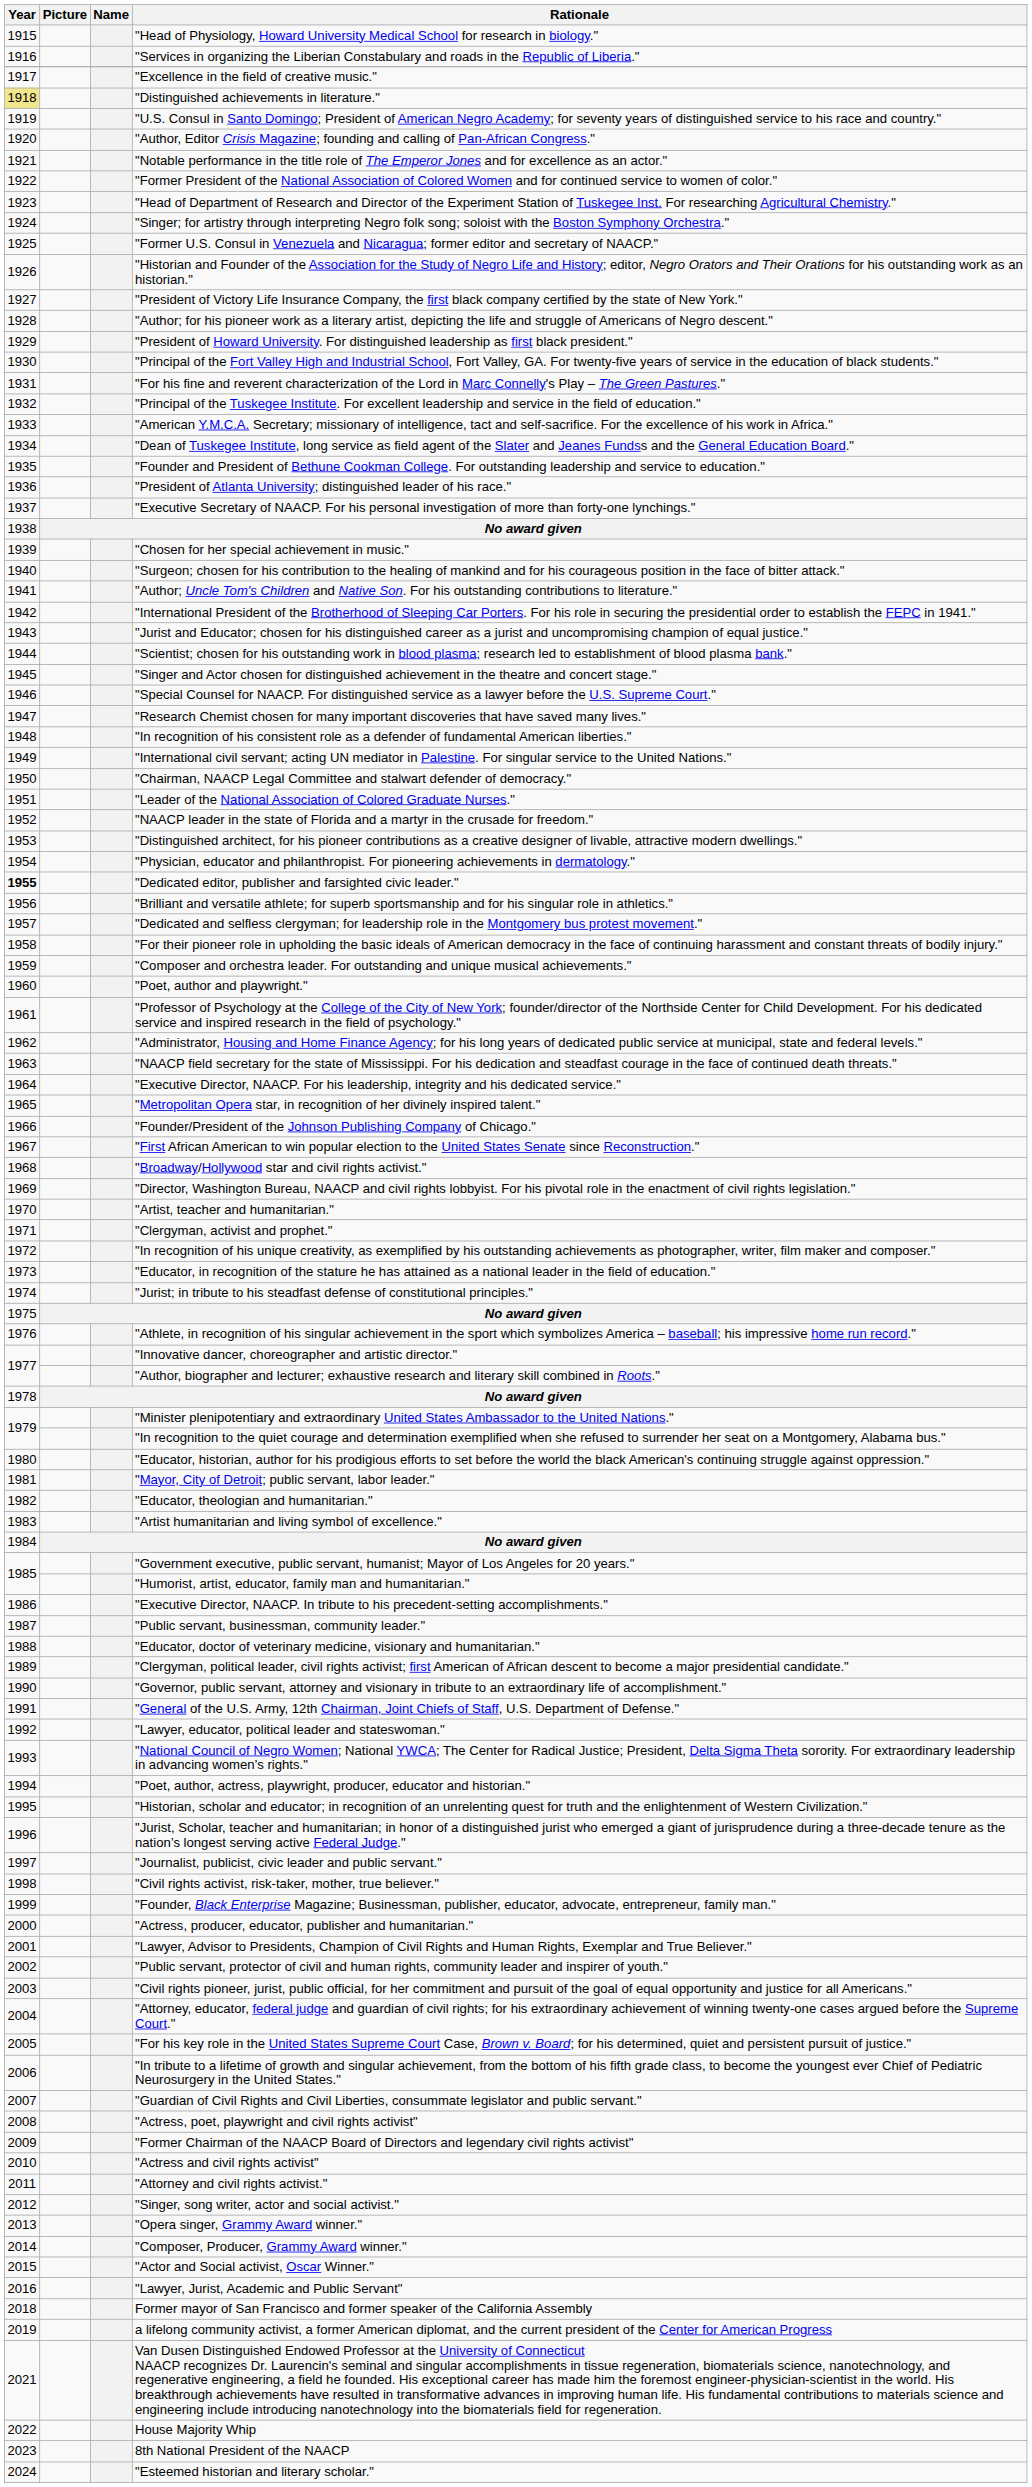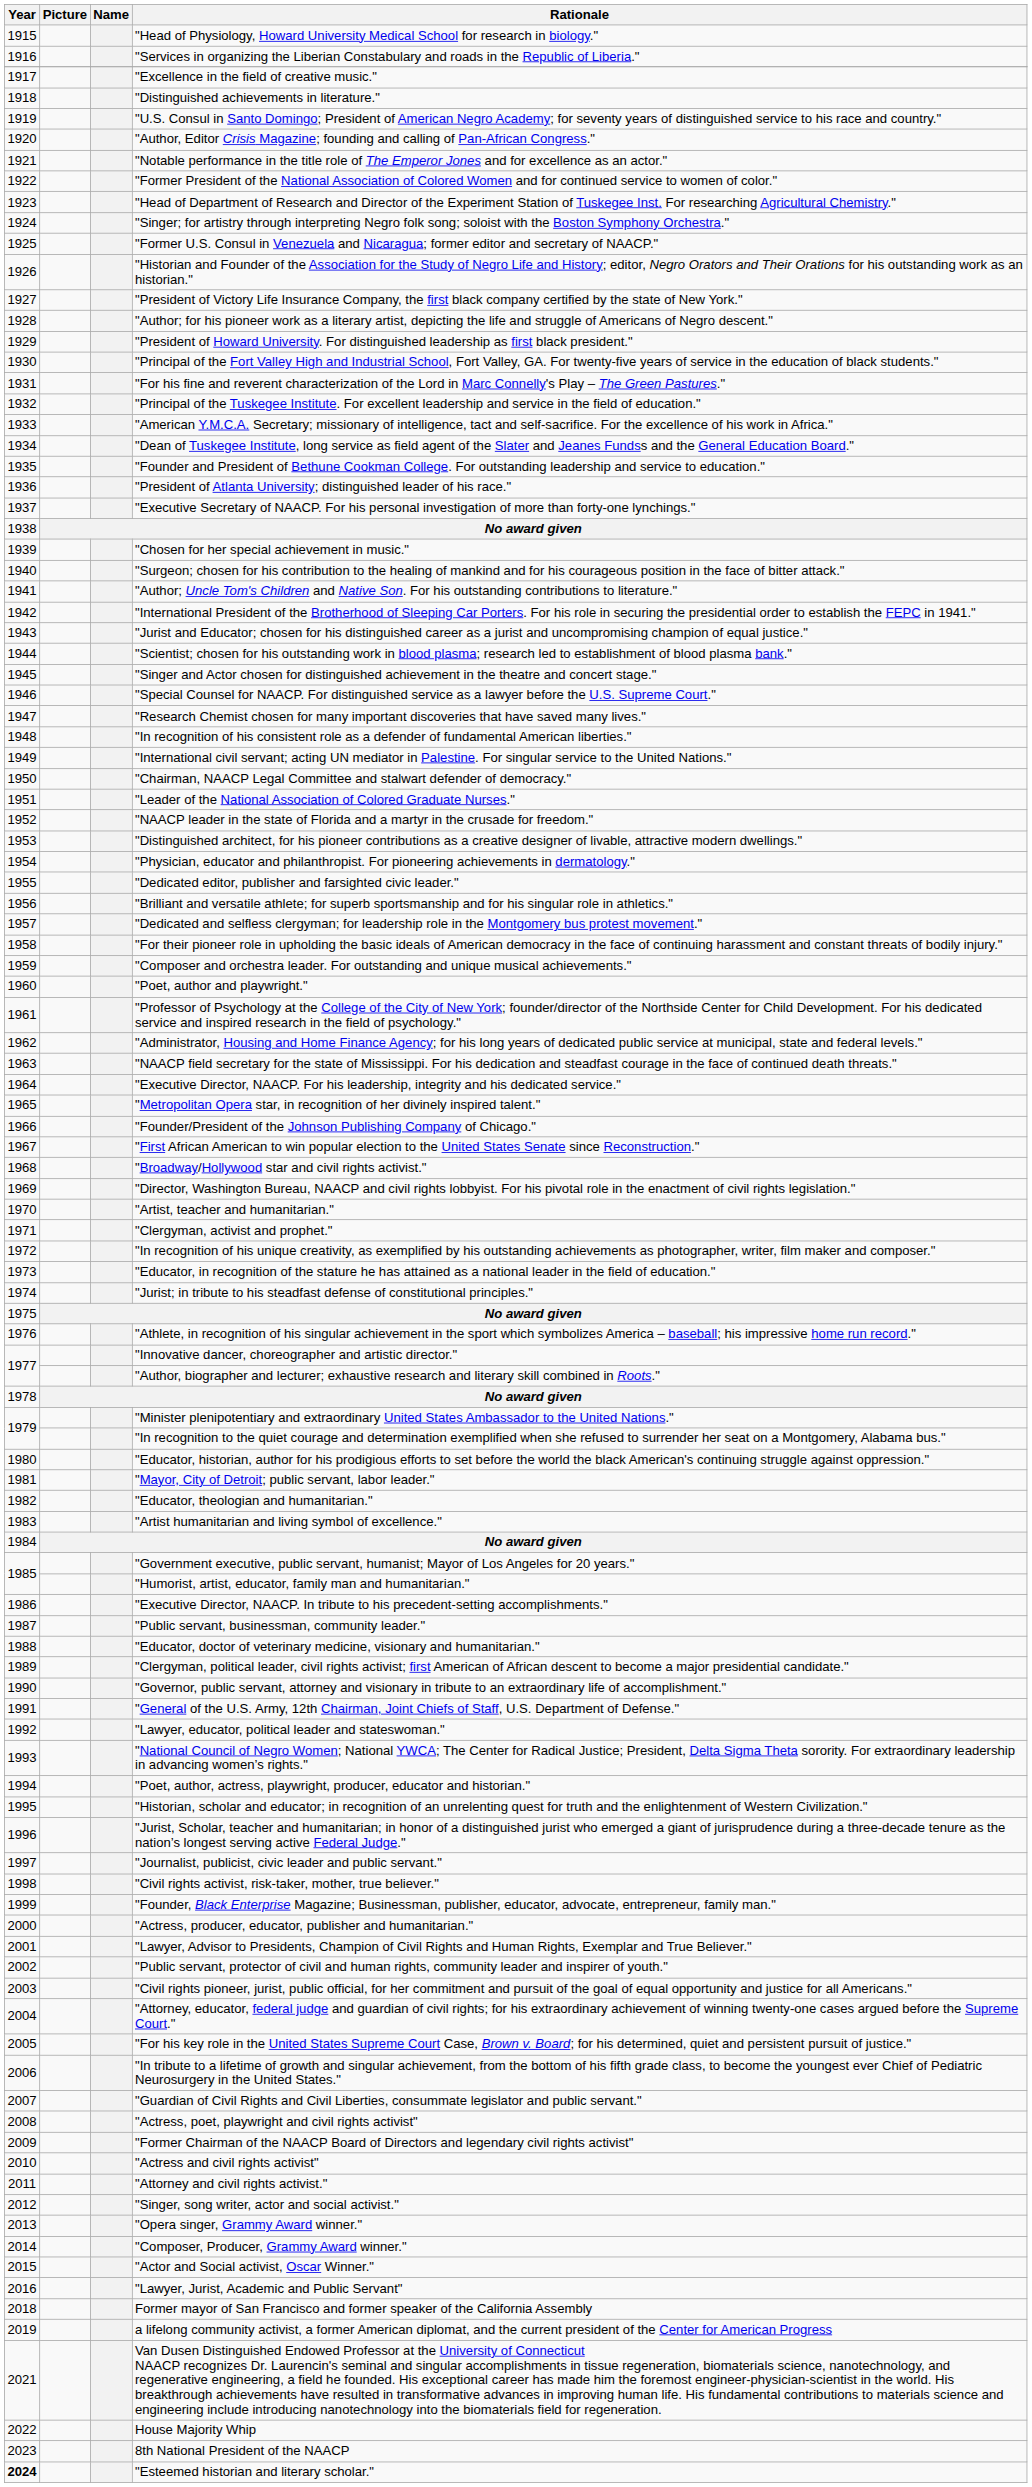(22, 98) khaki background -> (22, 98) no background
(22, 882) bold -> (22, 882) normal
(22, 2472) normal -> (22, 2472) bold
